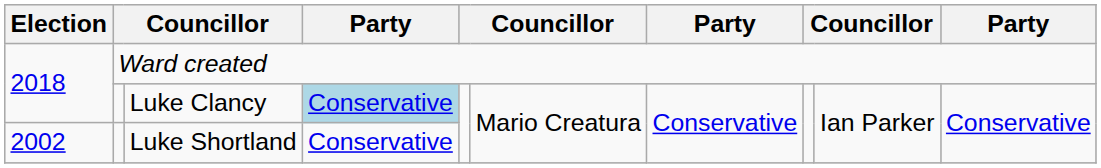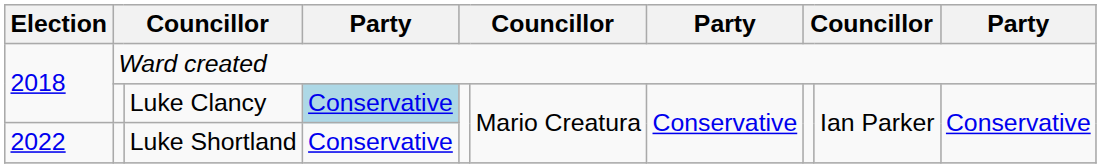(38, 142) 2002 -> (38, 142) 2022
